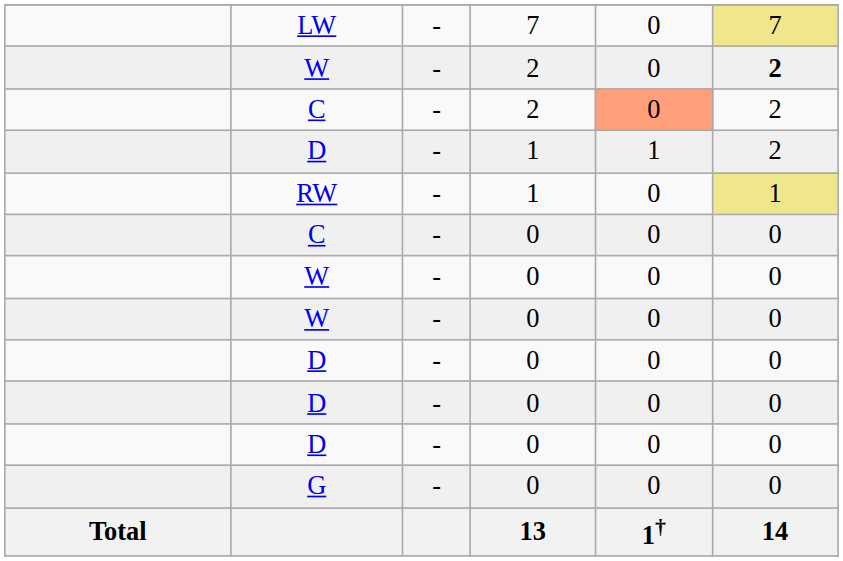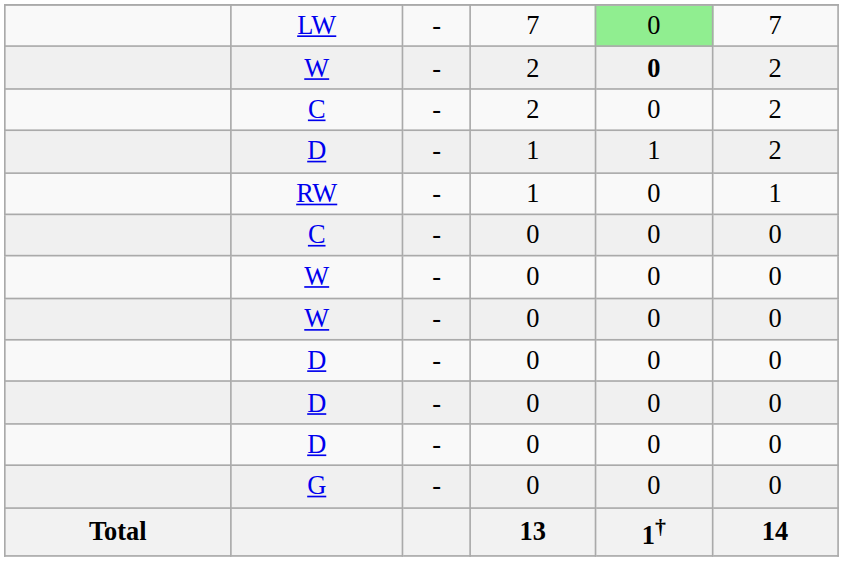(654, 25) no background -> (654, 25) lightgreen background
(775, 25) khaki background -> (775, 25) no background
(654, 67) normal -> (654, 67) bold
(775, 67) bold -> (775, 67) normal
(654, 109) lightsalmon background -> (654, 109) no background
(775, 192) khaki background -> (775, 192) no background
